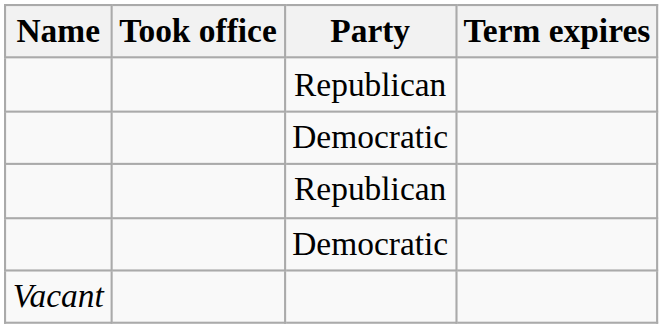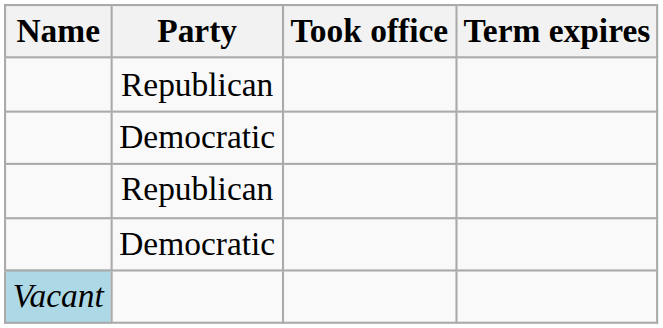columns swapped: (370, 31) <-> (198, 31)
(58, 296) no background -> (58, 296) lightblue background
